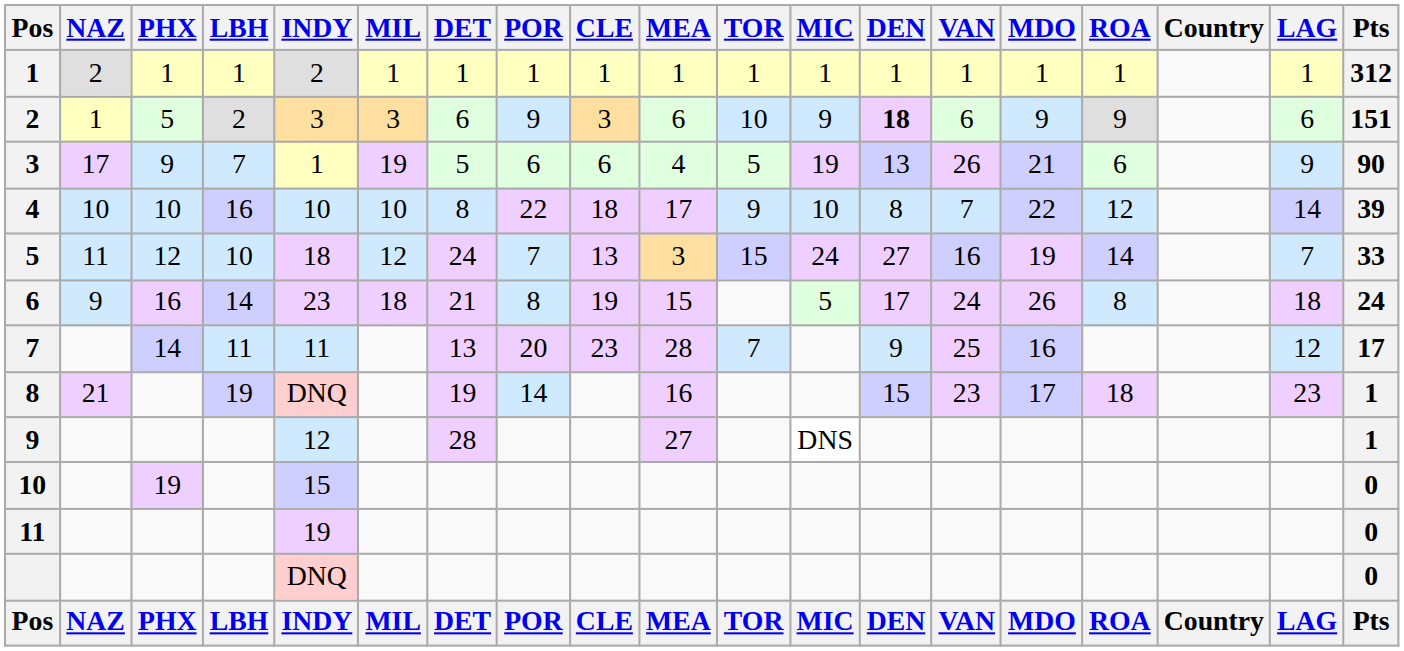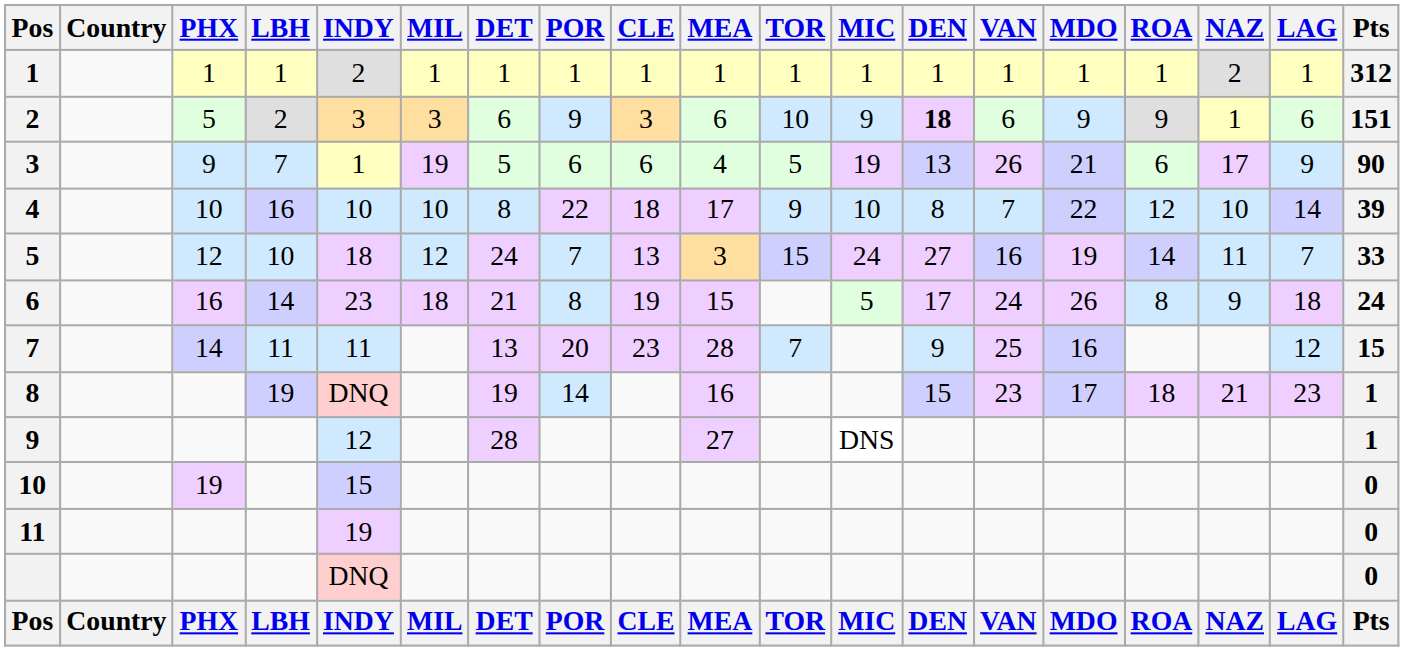columns swapped: (1214, 26) <-> (96, 26)
(1371, 347) 17 -> (1371, 347) 15
